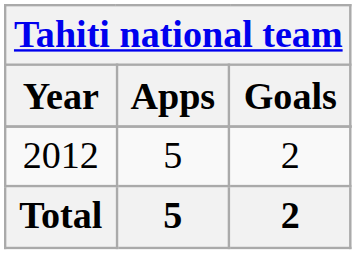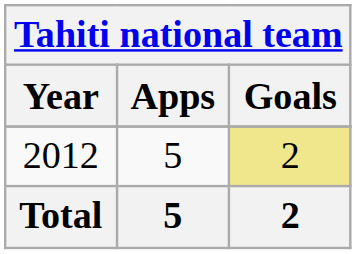(290, 155) no background -> (290, 155) khaki background
